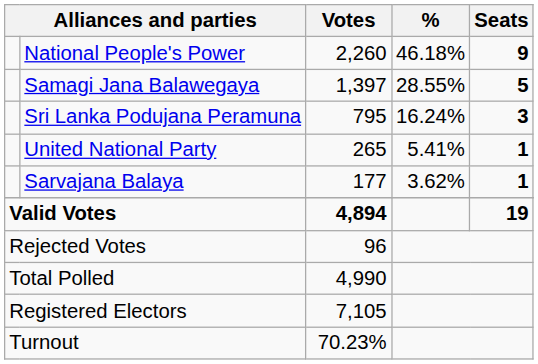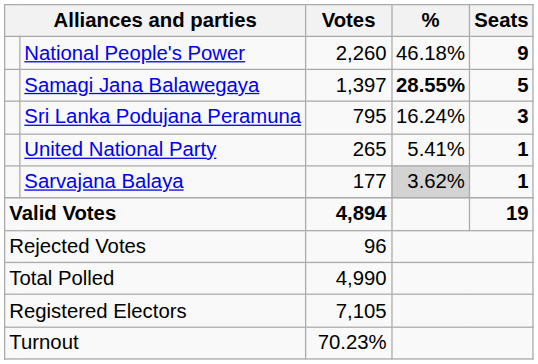(430, 85) normal -> (430, 85) bold
(436, 181) no background -> (436, 181) lightgrey background
